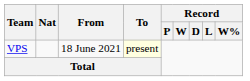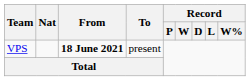(91, 48) normal -> (92, 48) bold
(142, 48) lightyellow background -> (145, 48) no background
